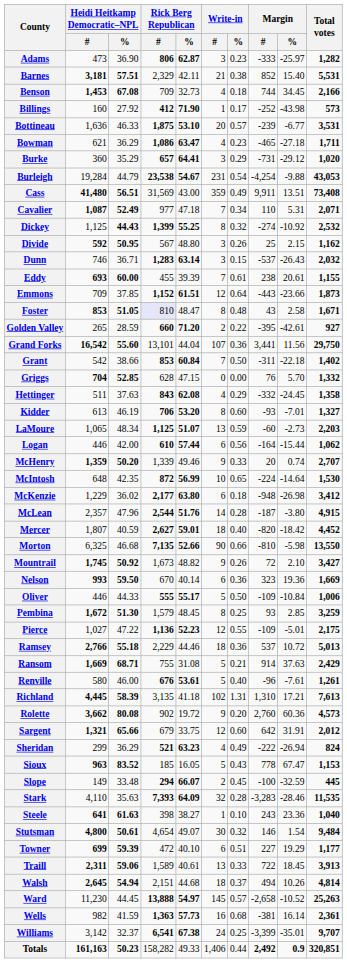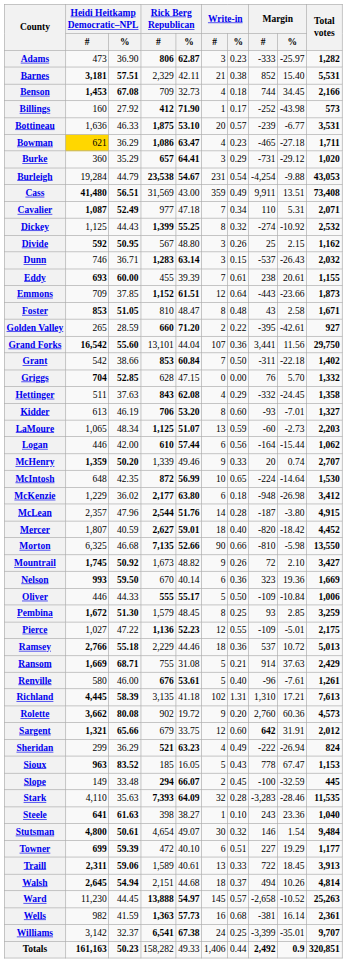(100, 143) no background -> (100, 143) gold background
(128, 227) bold -> (128, 227) normal
(167, 311) lavender background -> (167, 311) no background
(268, 731) normal -> (268, 731) bold
